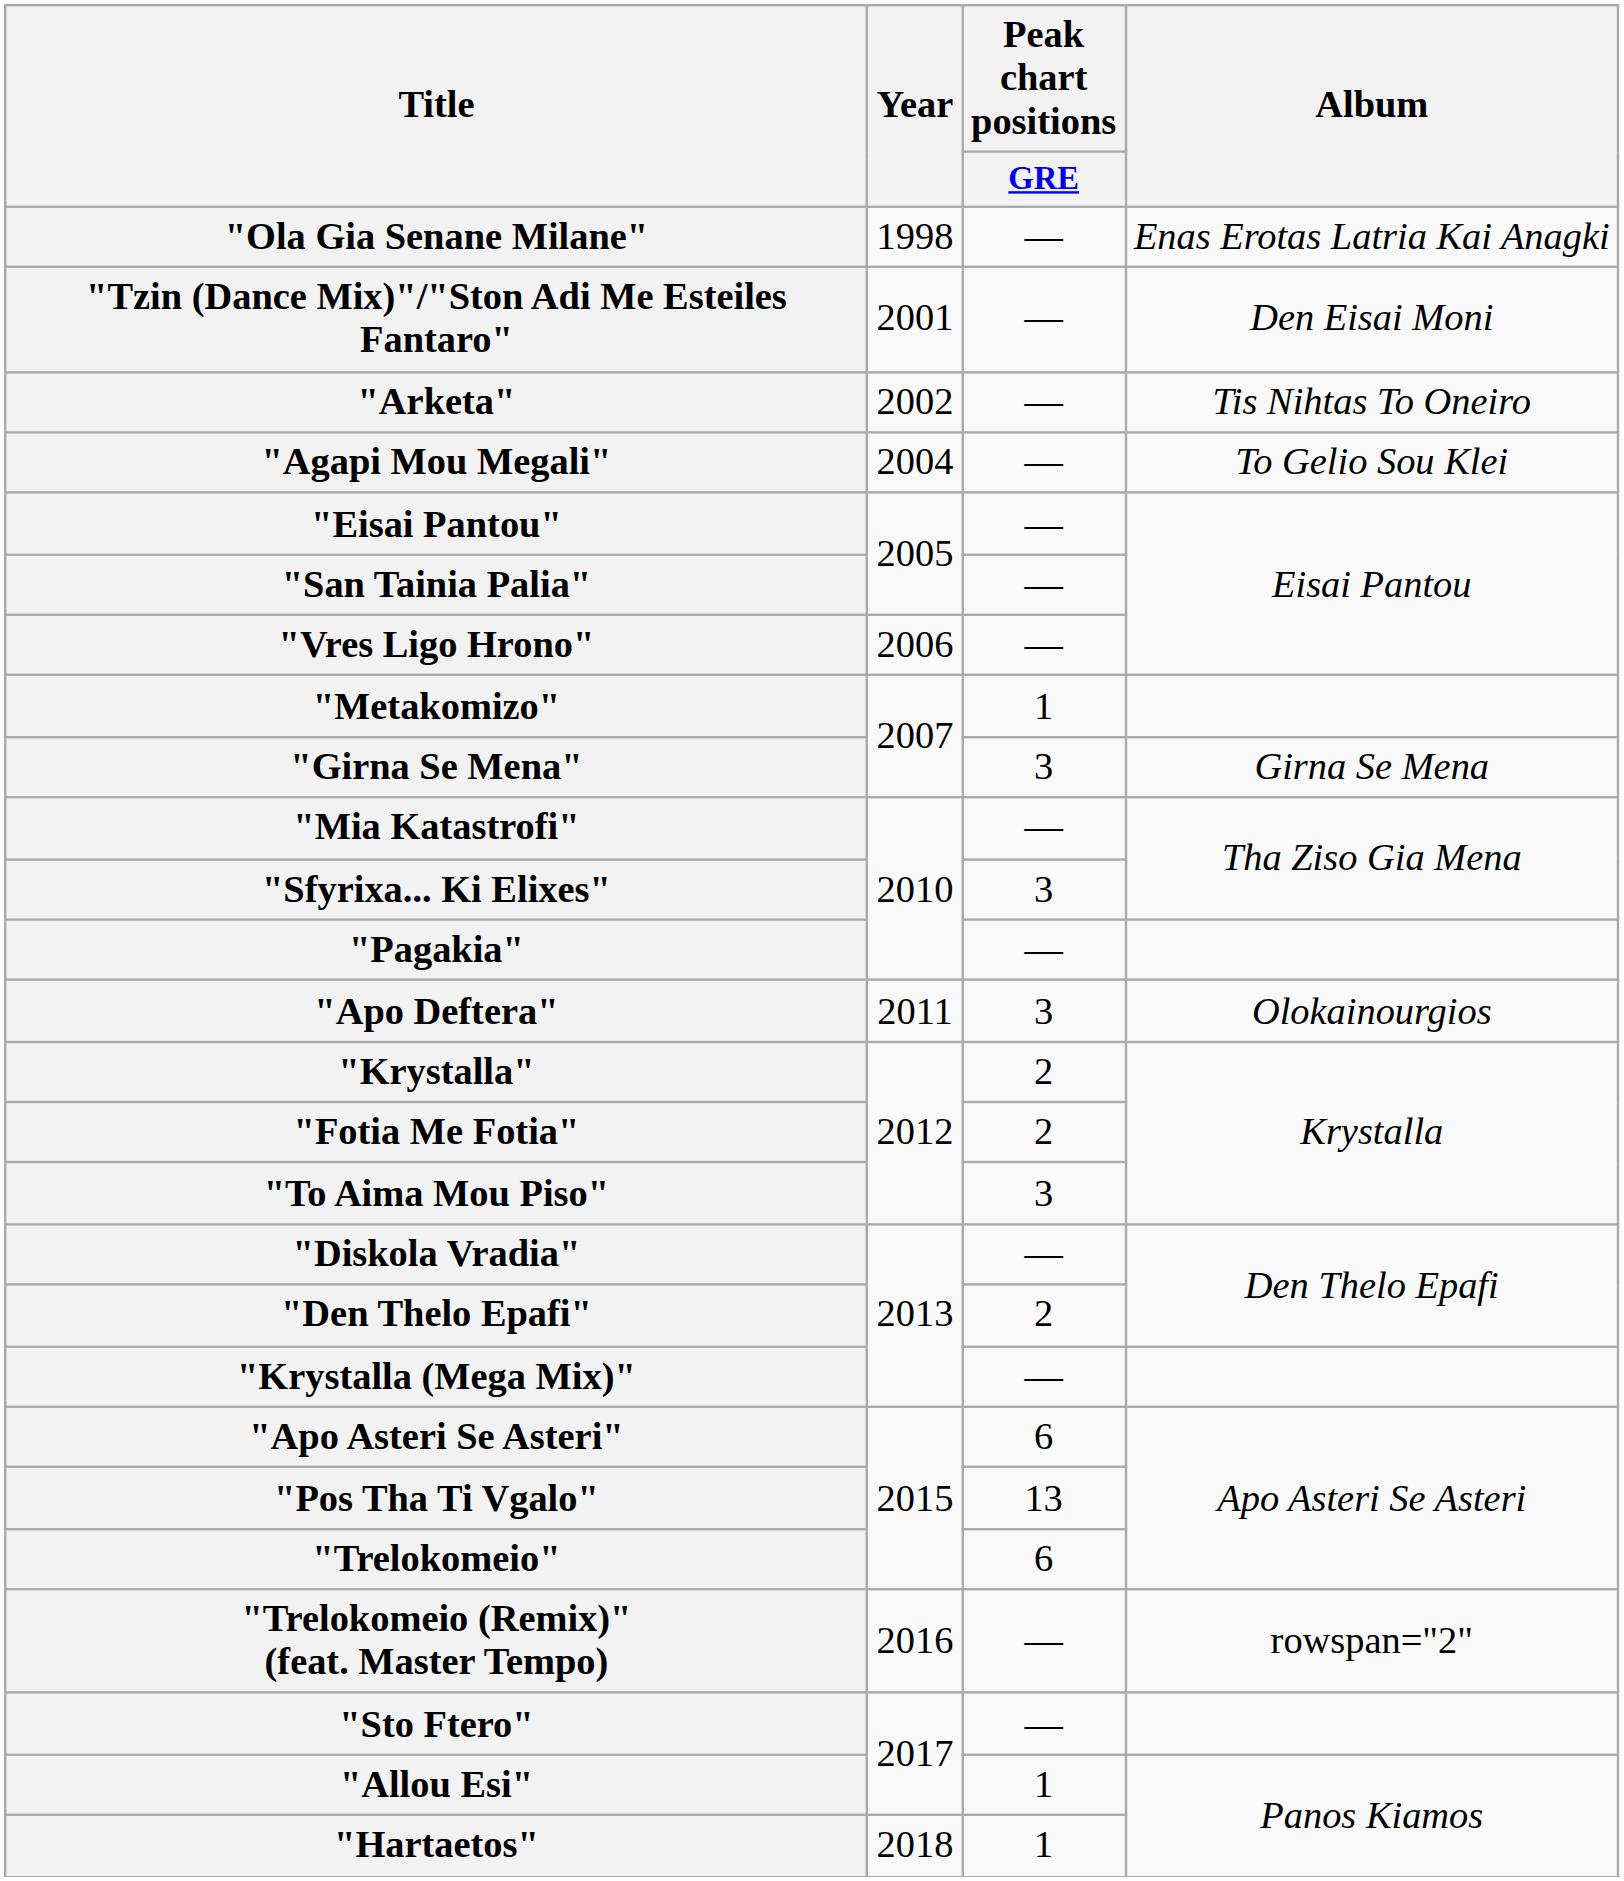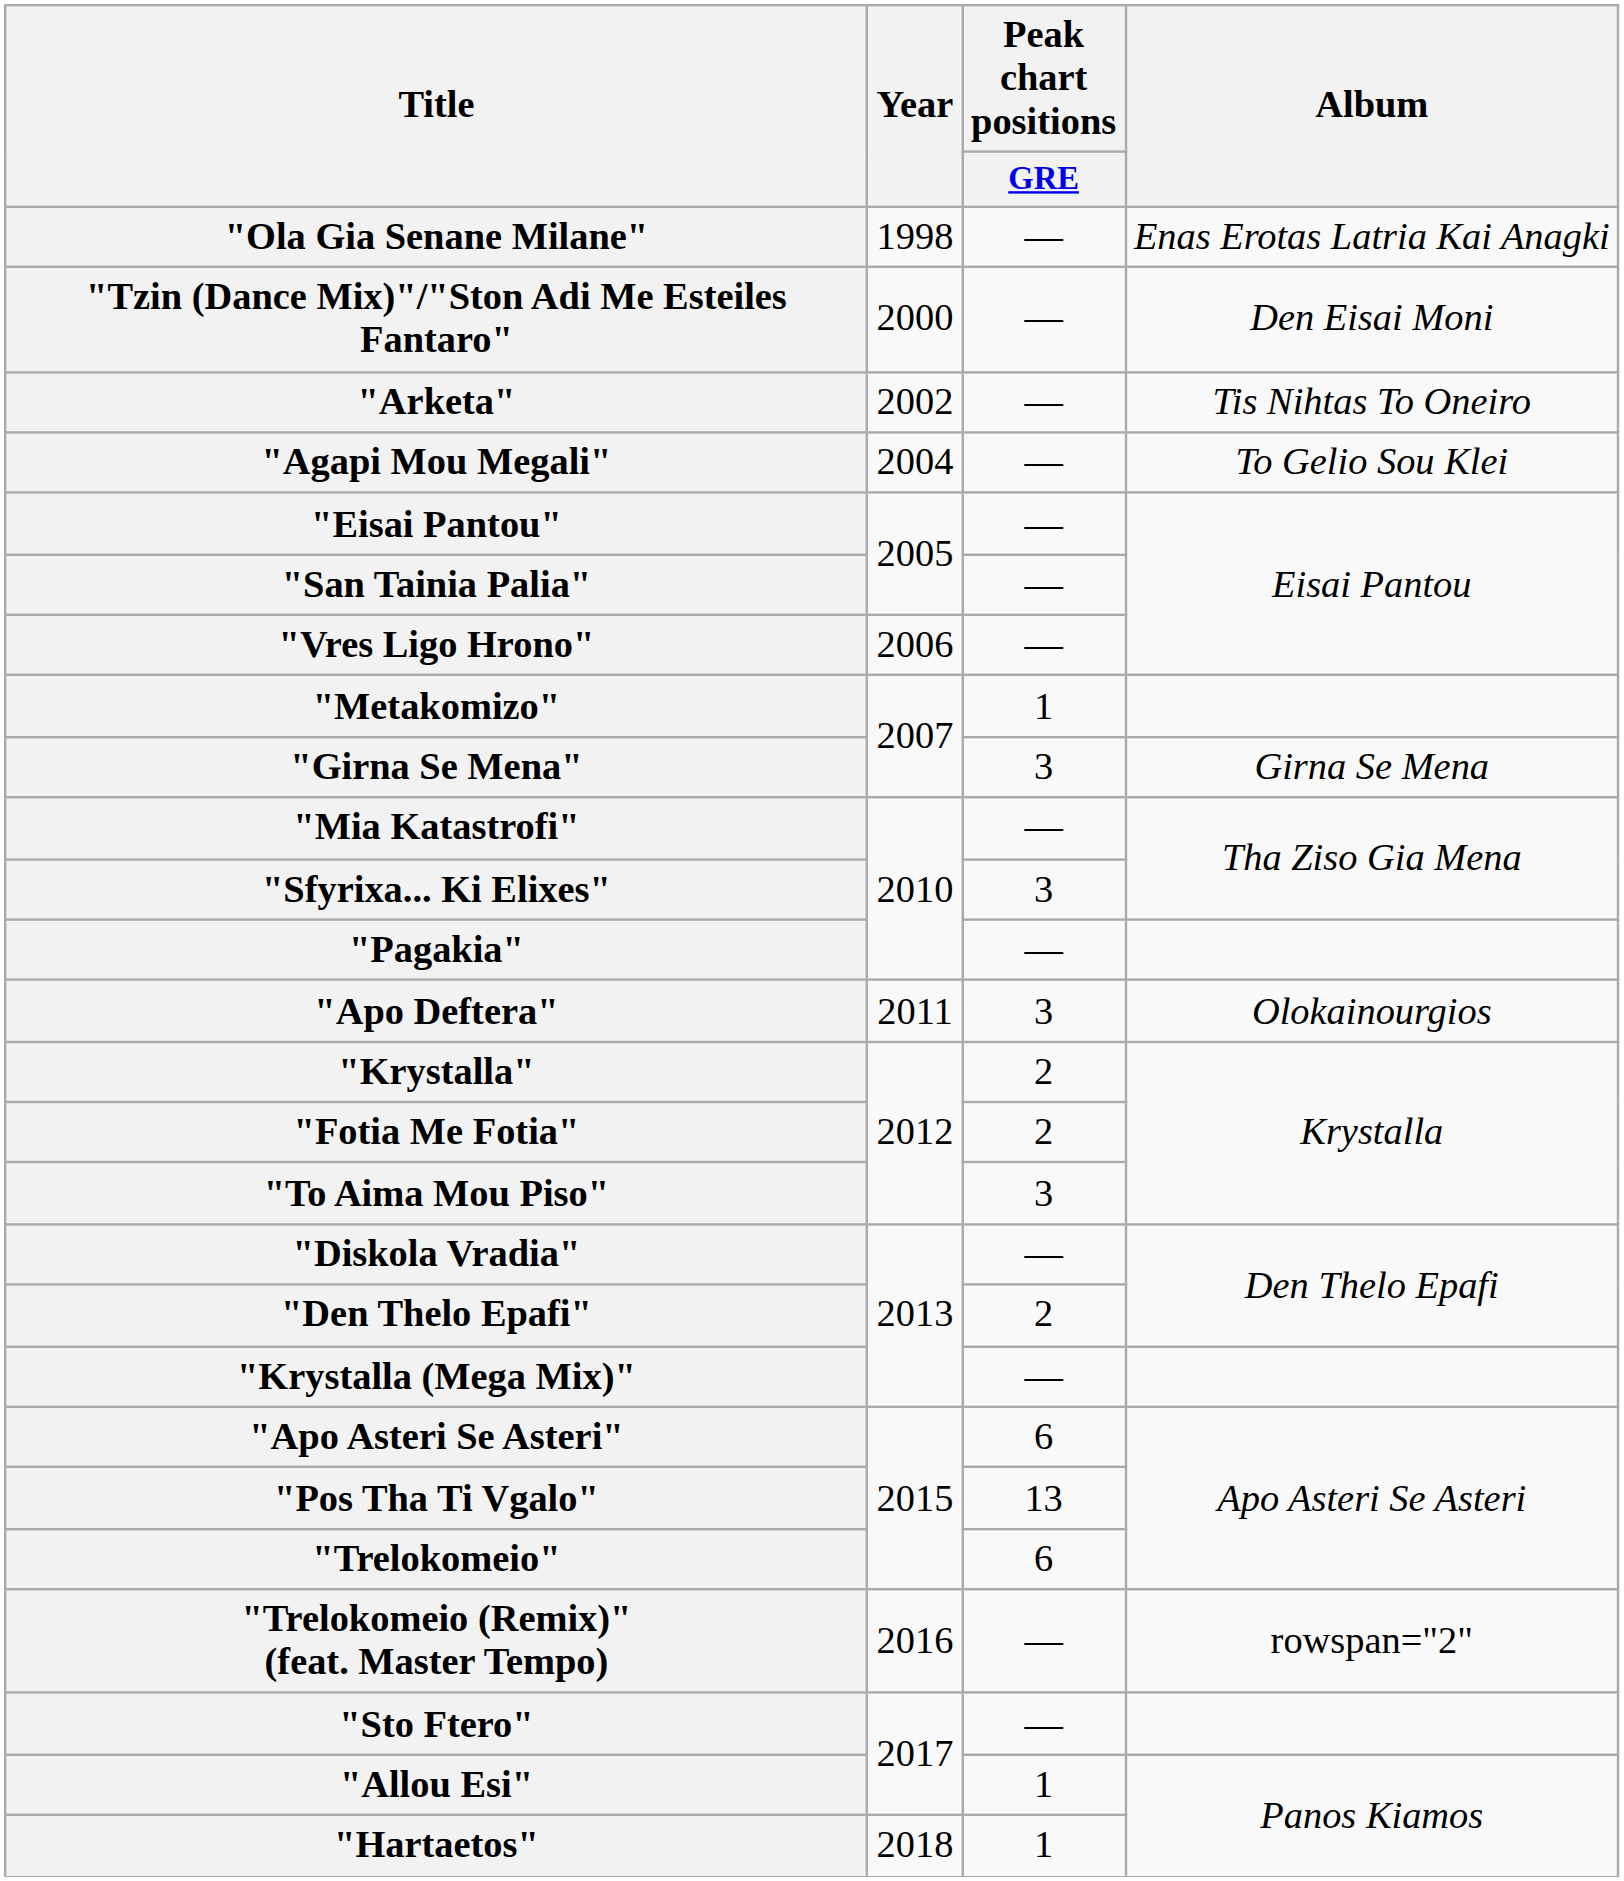(915, 318) 2001 -> (915, 318) 2000
